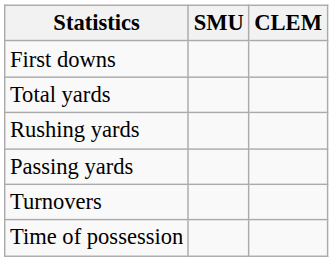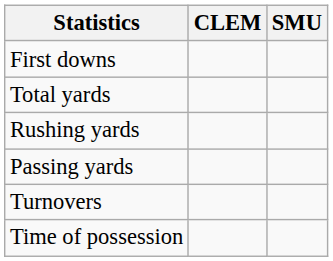columns swapped: (219, 22) <-> (288, 22)
